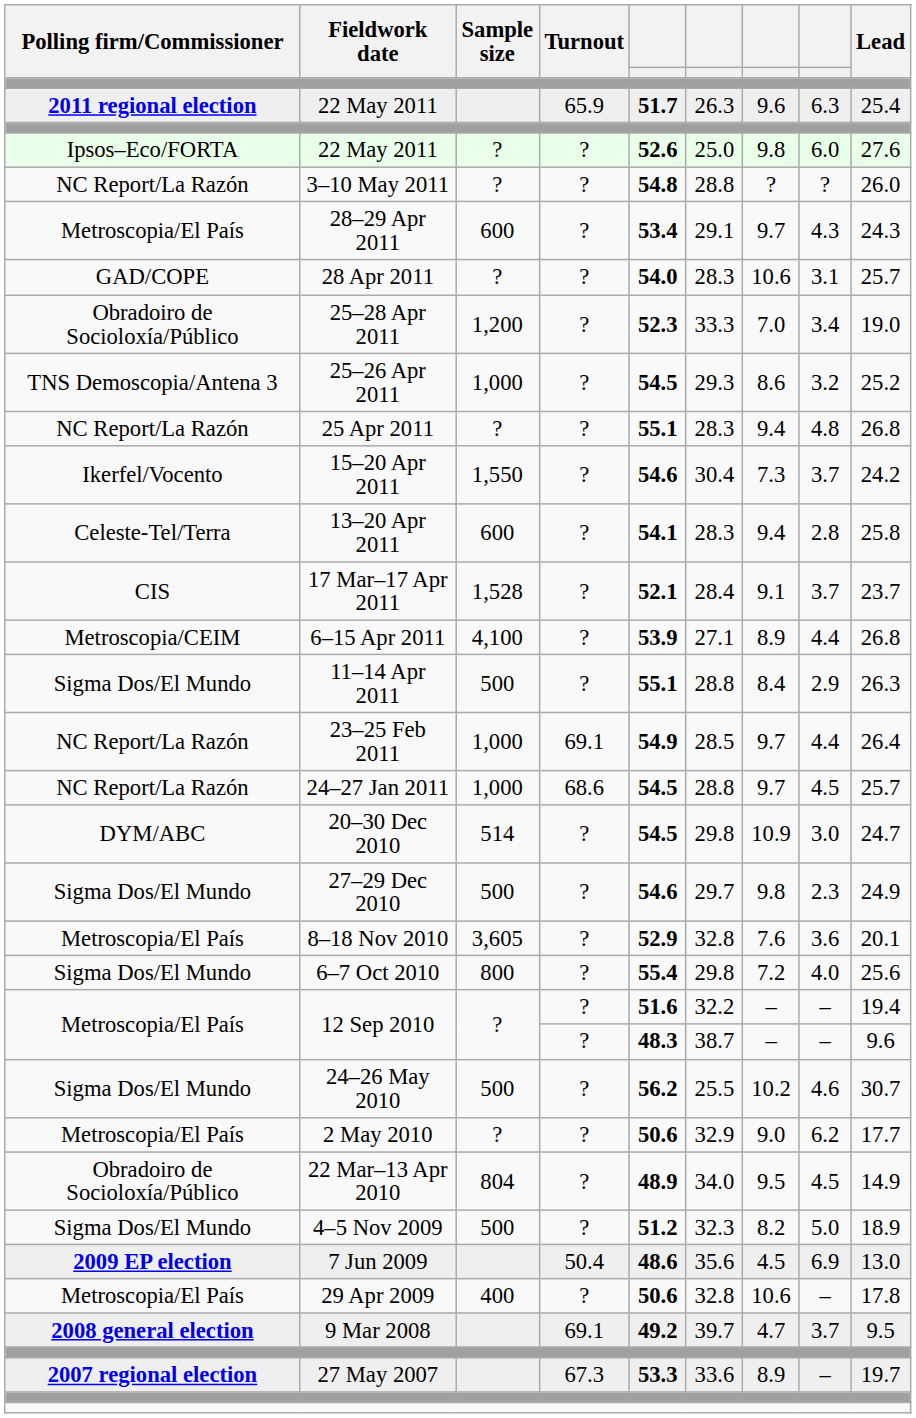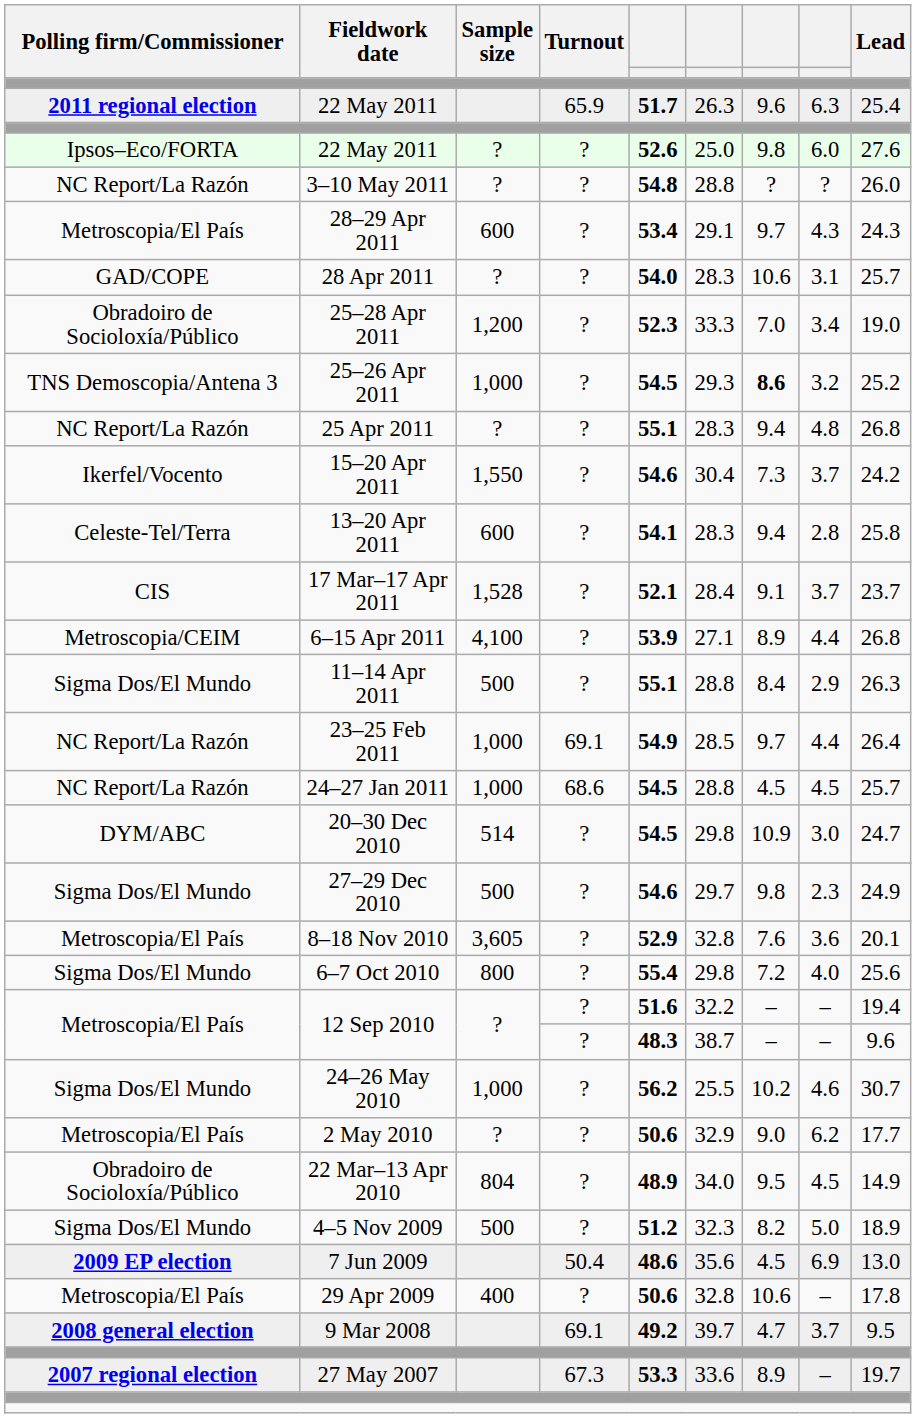(771, 381) normal -> (771, 381) bold
(771, 787) 9.7 -> (771, 787) 4.5
(497, 1087) 500 -> (497, 1087) 1,000
